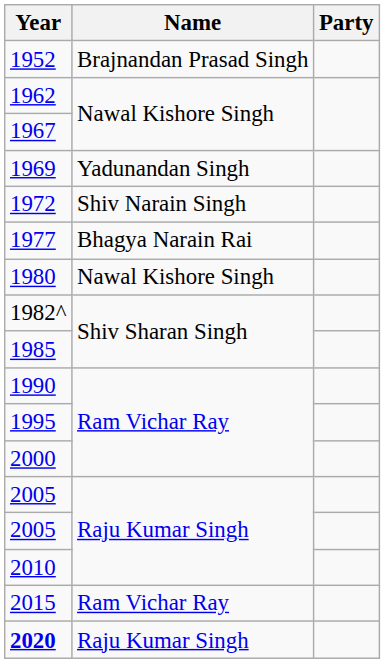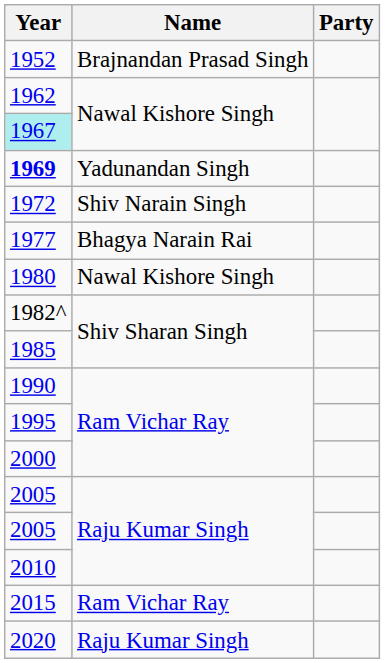(33, 131) no background -> (33, 131) paleturquoise background
(33, 167) normal -> (33, 167) bold
(33, 639) bold -> (33, 639) normal
